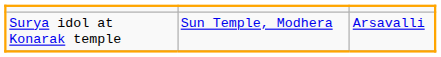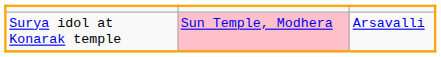(257, 24) no background -> (257, 24) pink background
